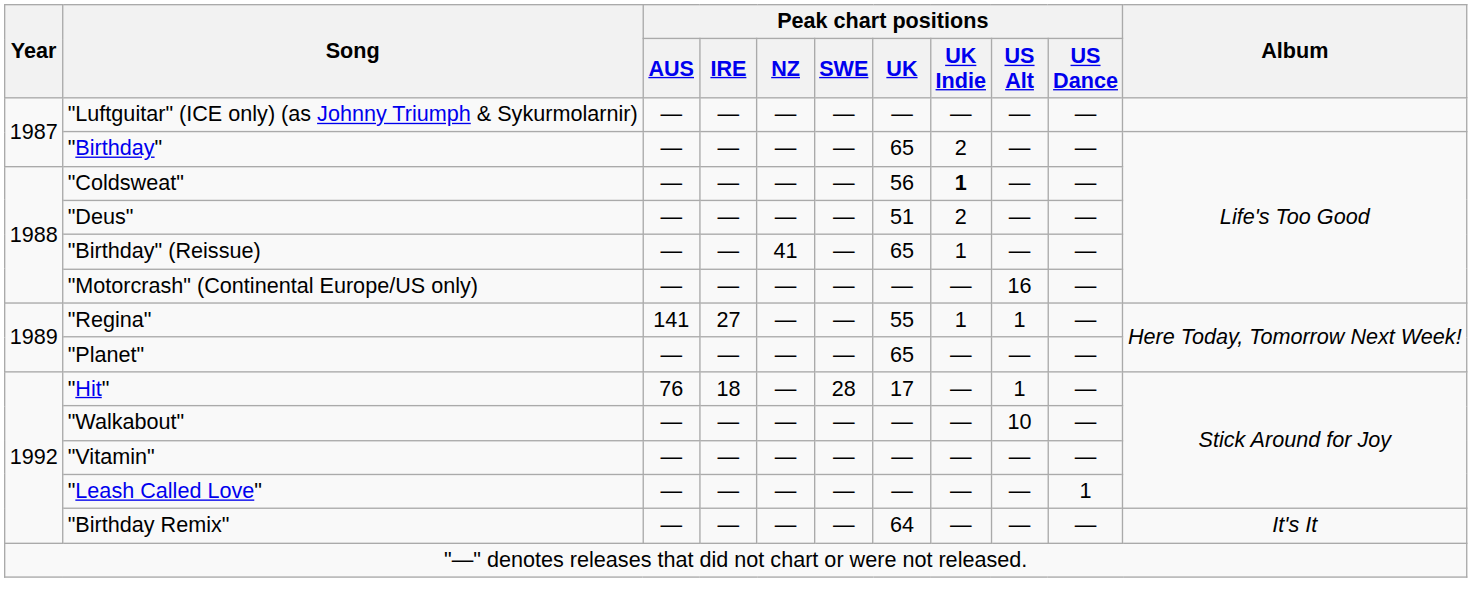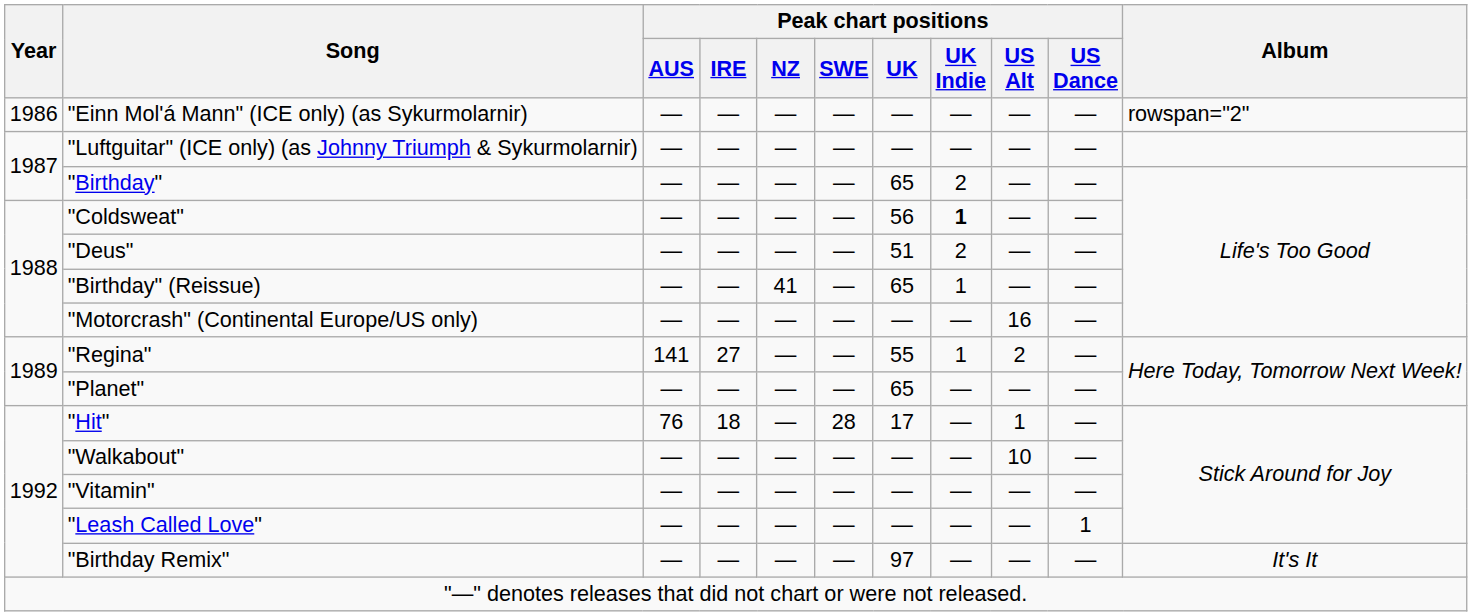+ row: (298, 114)
(1020, 319) 1 -> (1020, 354) 2
(902, 525) 64 -> (902, 559) 97
